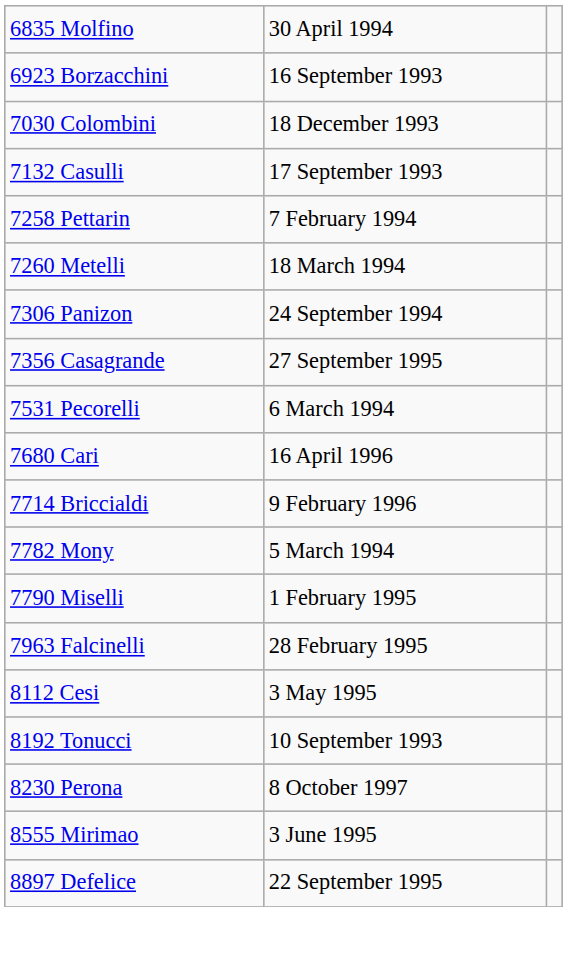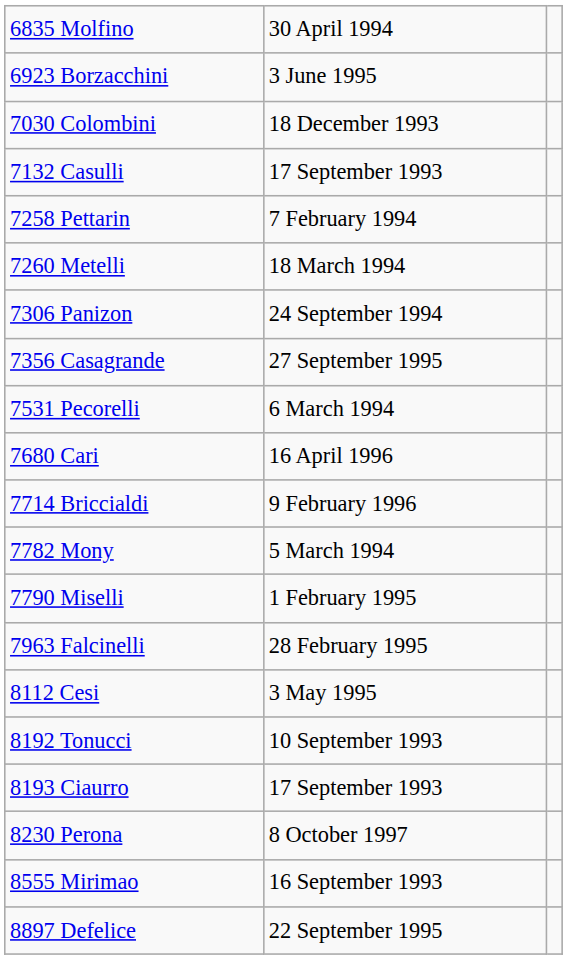(356, 76) 16 September 1993 -> (323, 76) 3 June 1995
+ row: (69, 787)
(323, 834) 3 June 1995 -> (356, 882) 16 September 1993
